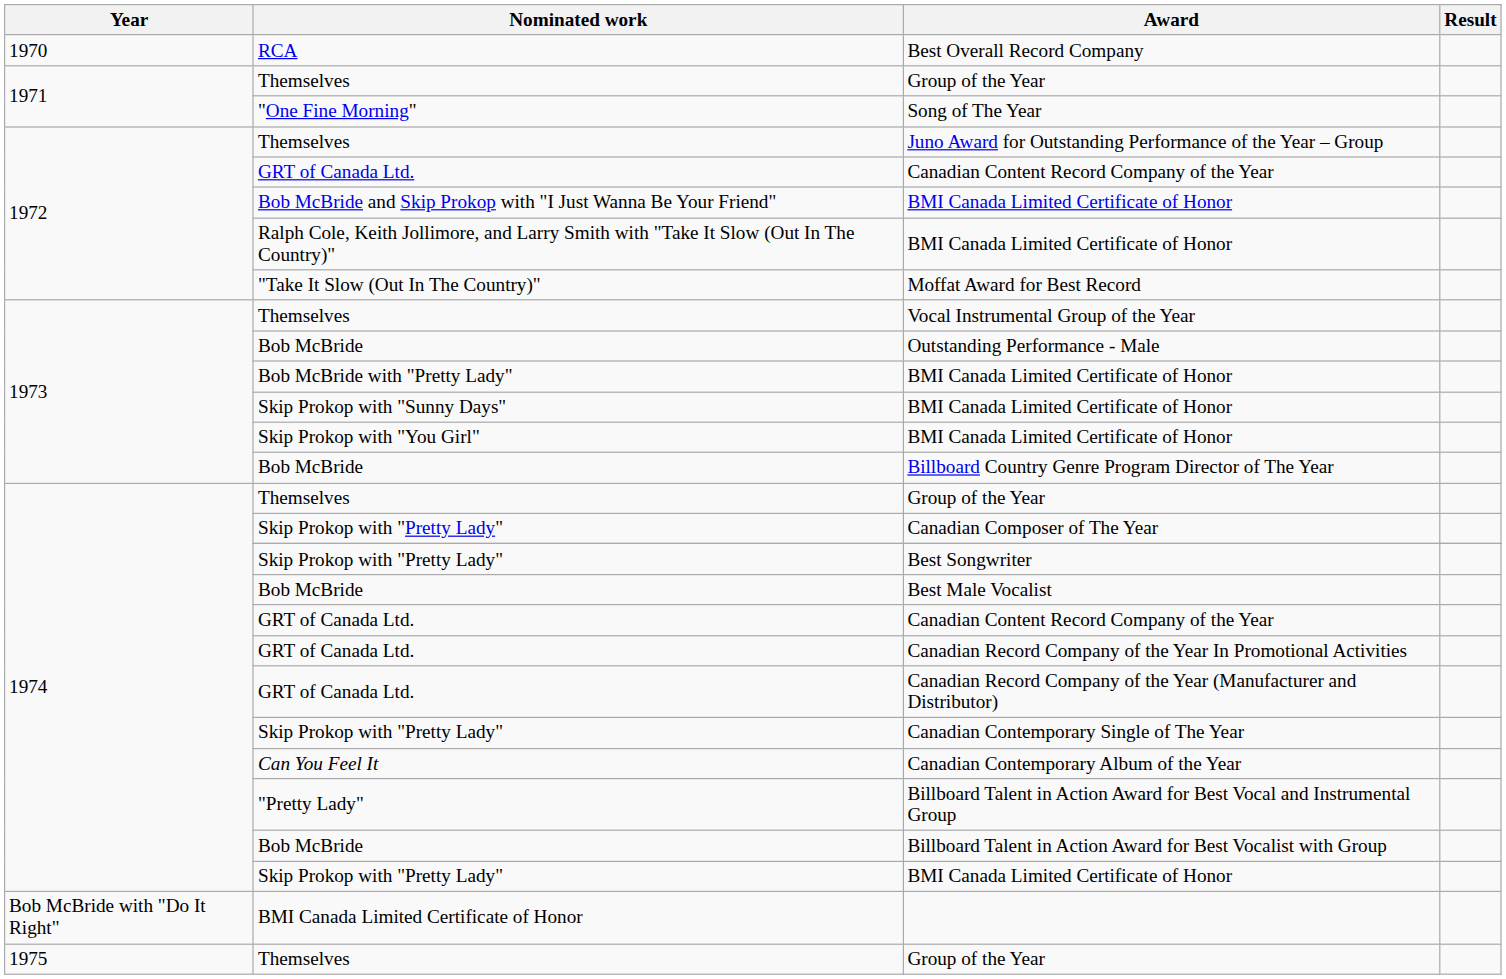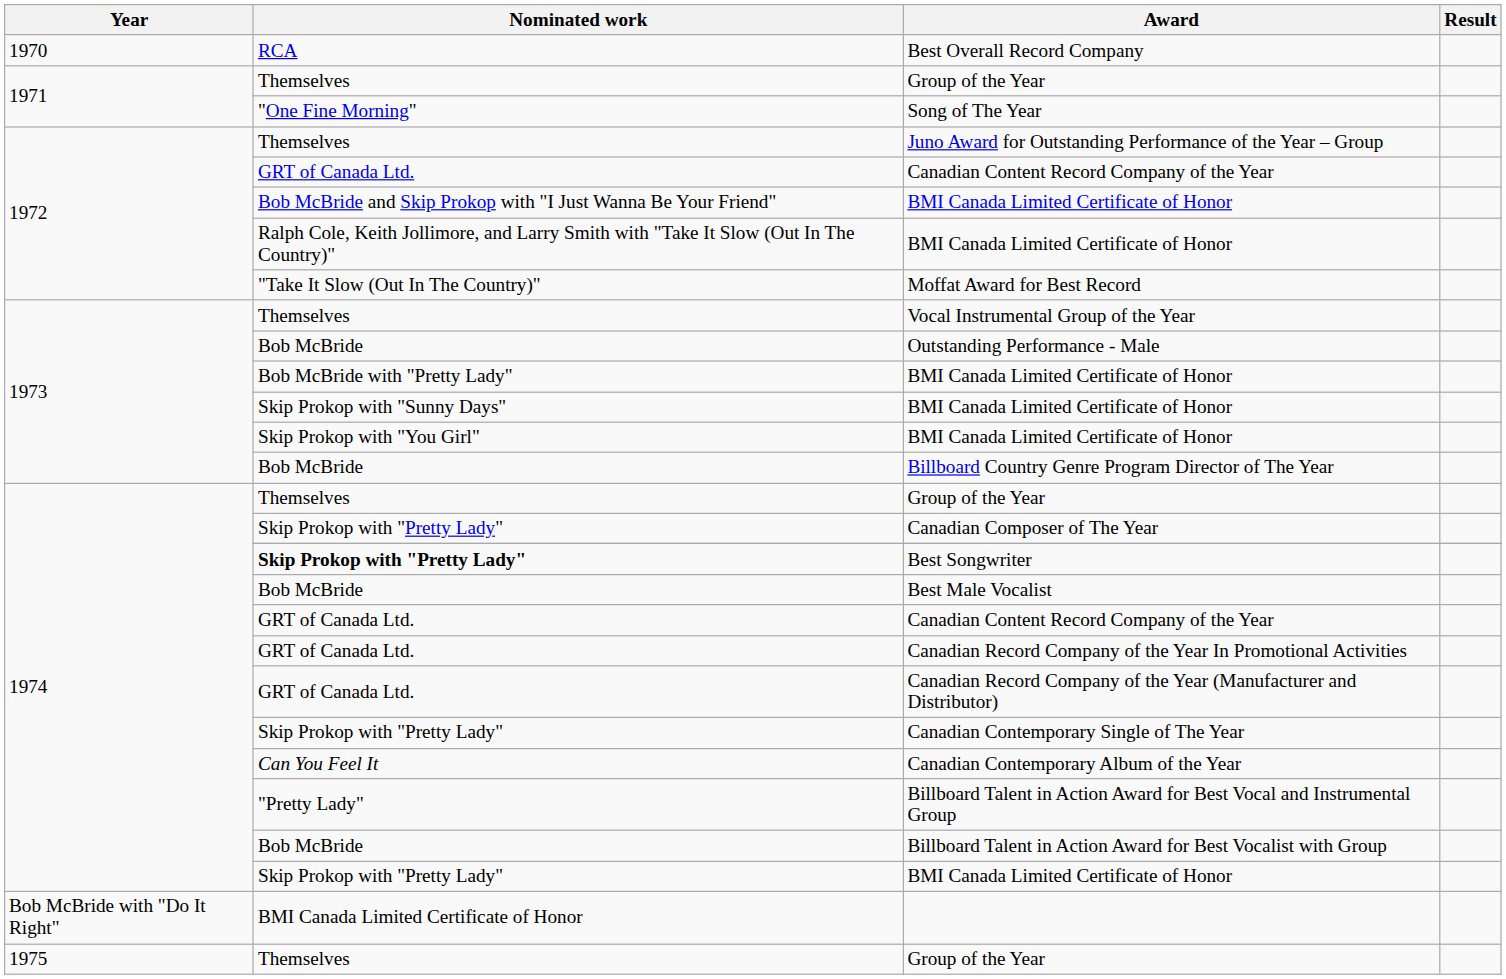(380, 558) normal -> (392, 558) bold
